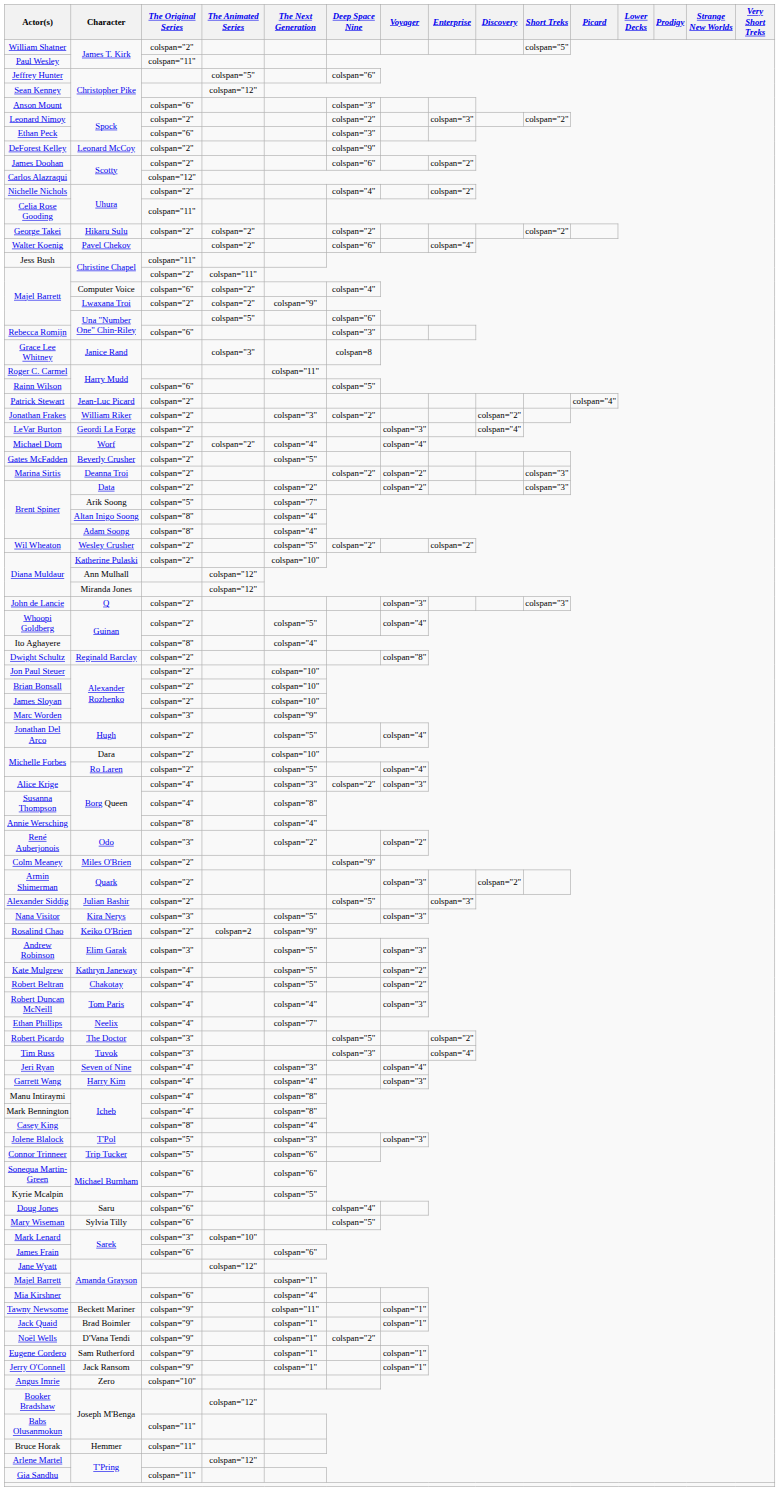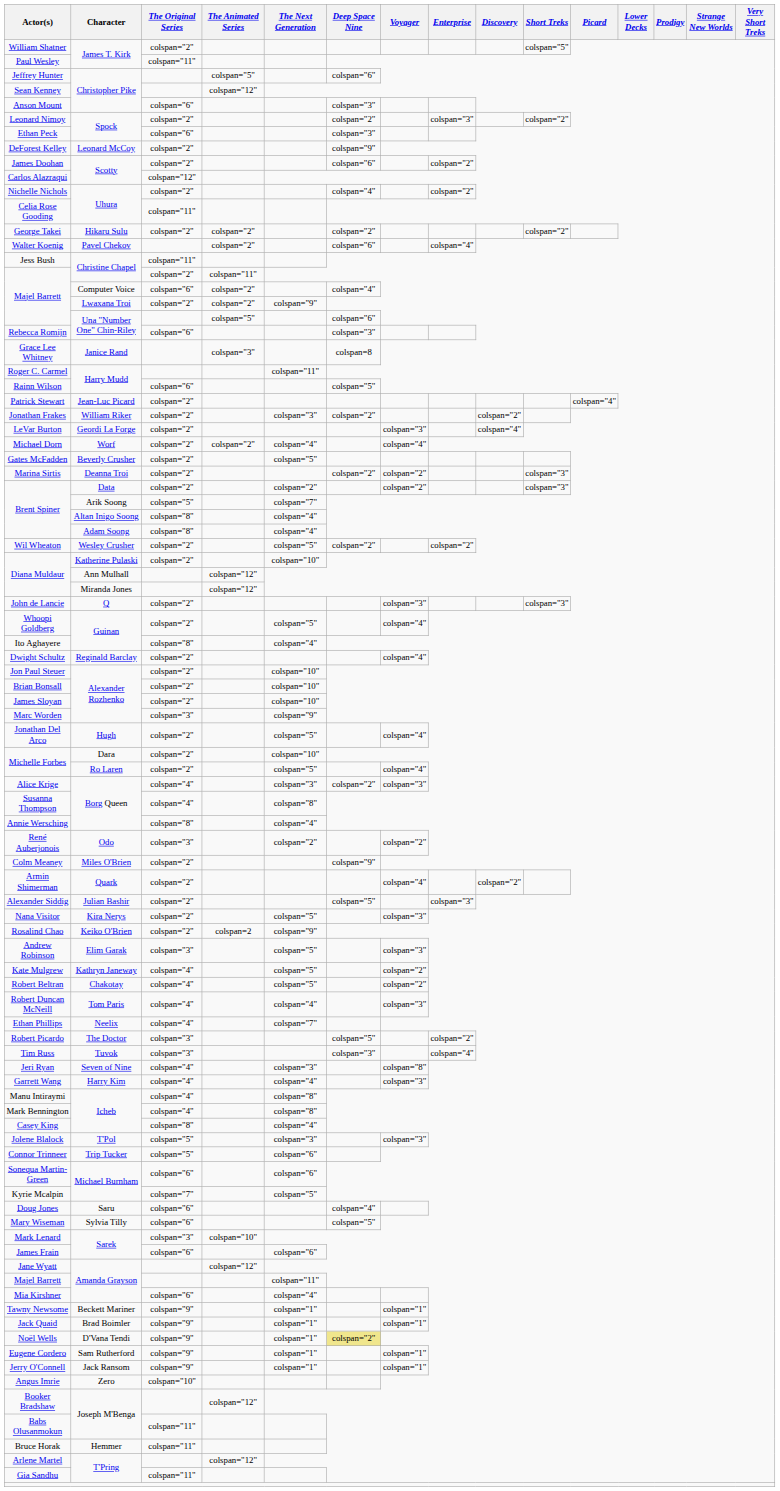(405, 657) colspan="8" -> (405, 657) colspan="4"
(405, 882) colspan="3" -> (405, 882) colspan="4"
(172, 916) colspan="3" -> (172, 916) colspan="2"
(405, 1067) colspan="4" -> (405, 1067) colspan="8"
(295, 1281) colspan="1" -> (295, 1281) colspan="11"
(295, 1310) colspan="11" -> (295, 1310) colspan="1"
(354, 1339) no background -> (354, 1339) khaki background
